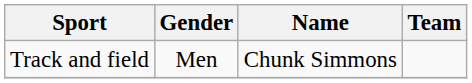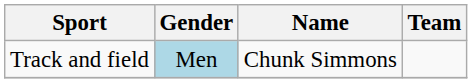(196, 58) no background -> (196, 58) lightblue background
